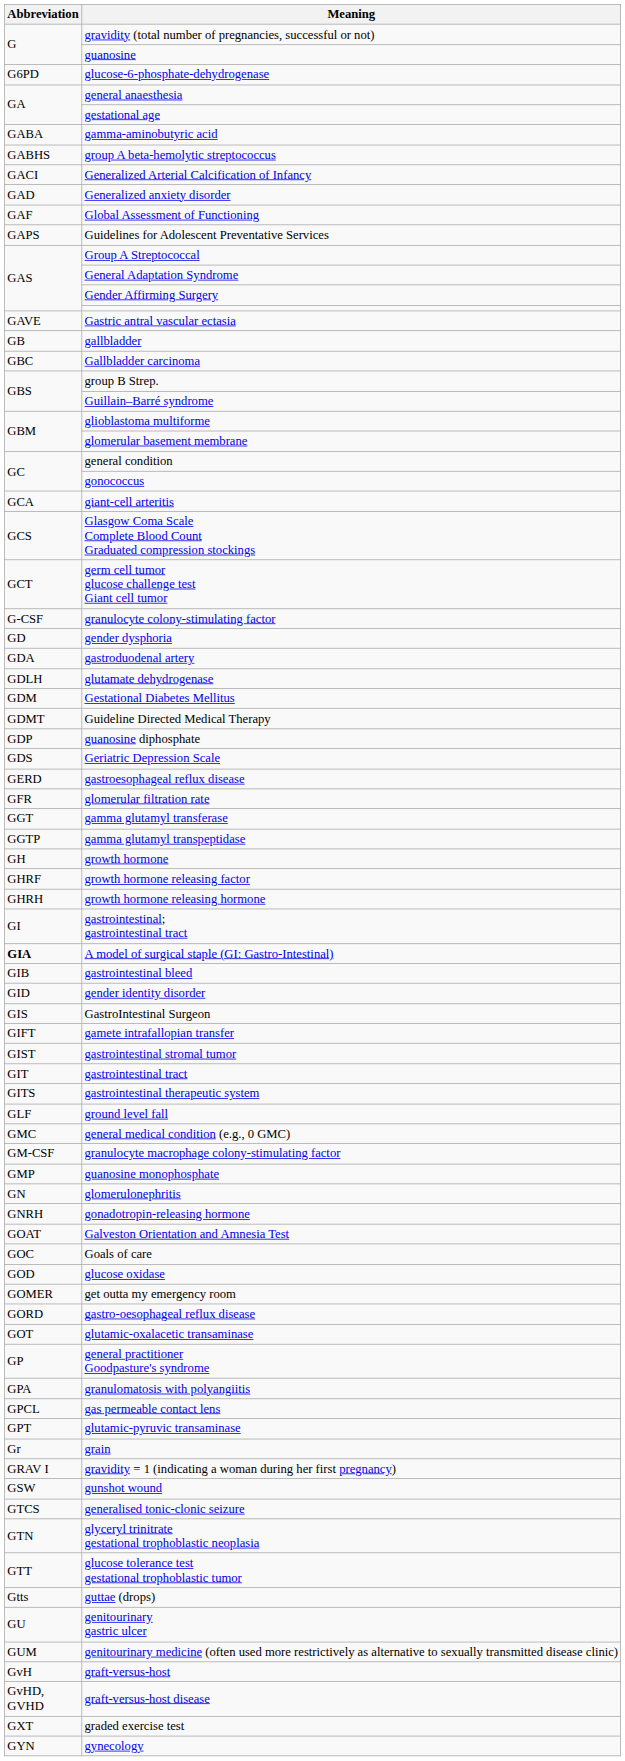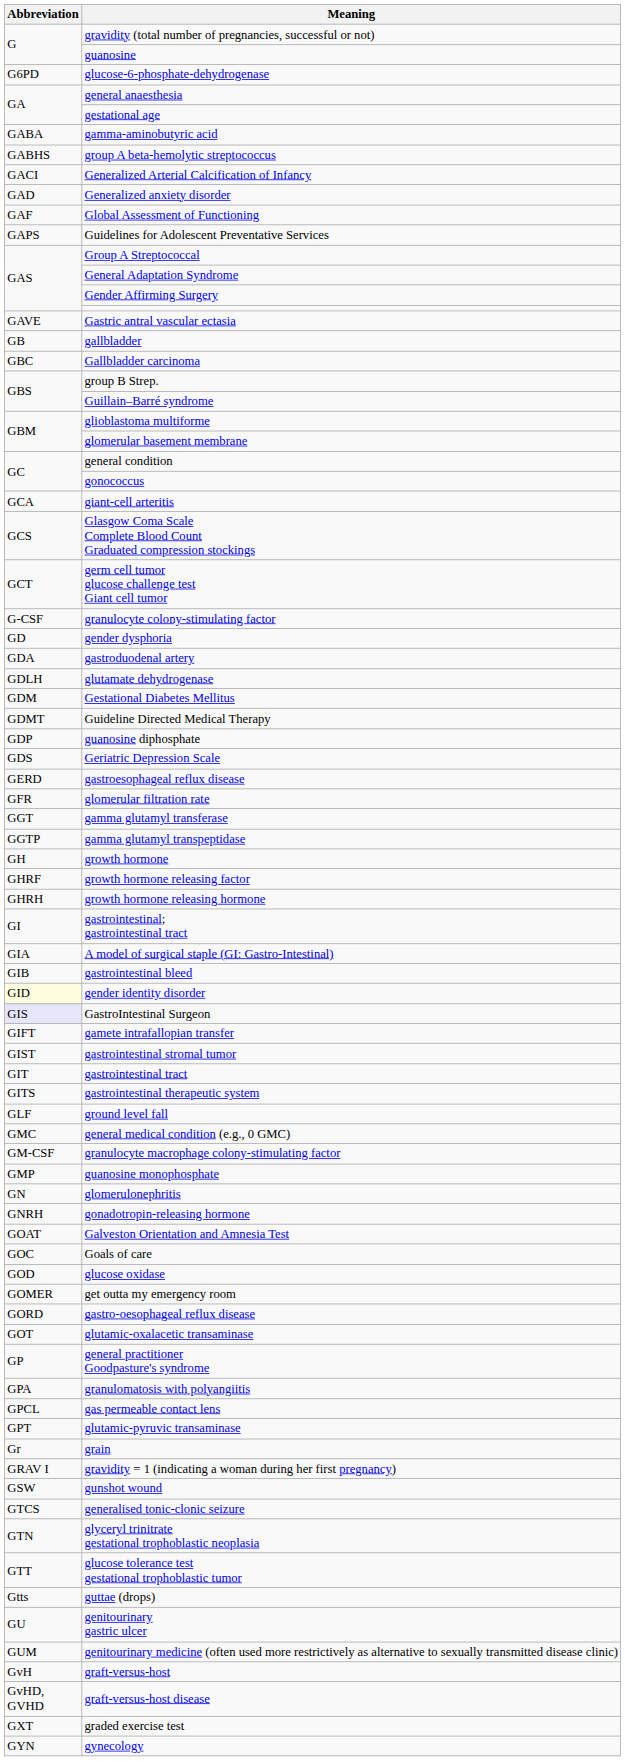(19, 953) bold -> (19, 953) normal
(19, 993) no background -> (19, 993) lightyellow background
(17, 1013) no background -> (17, 1013) lavender background
